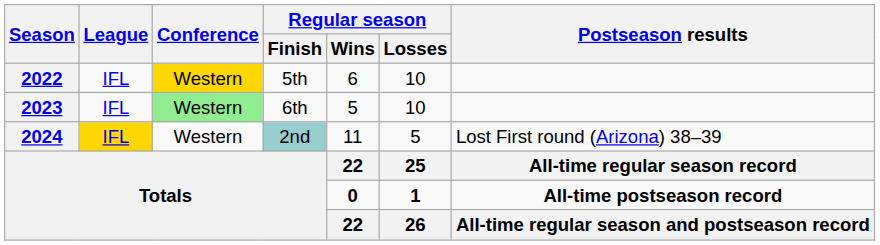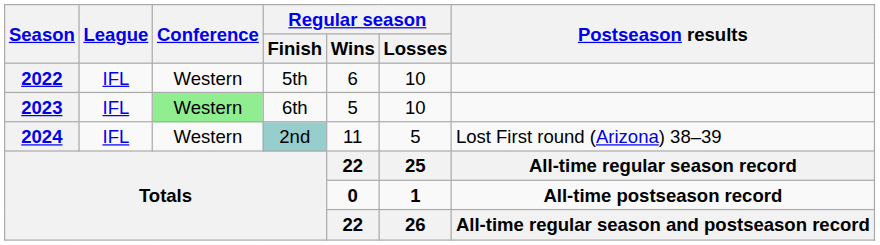(208, 78) gold background -> (208, 78) no background
(116, 137) gold background -> (116, 137) no background
